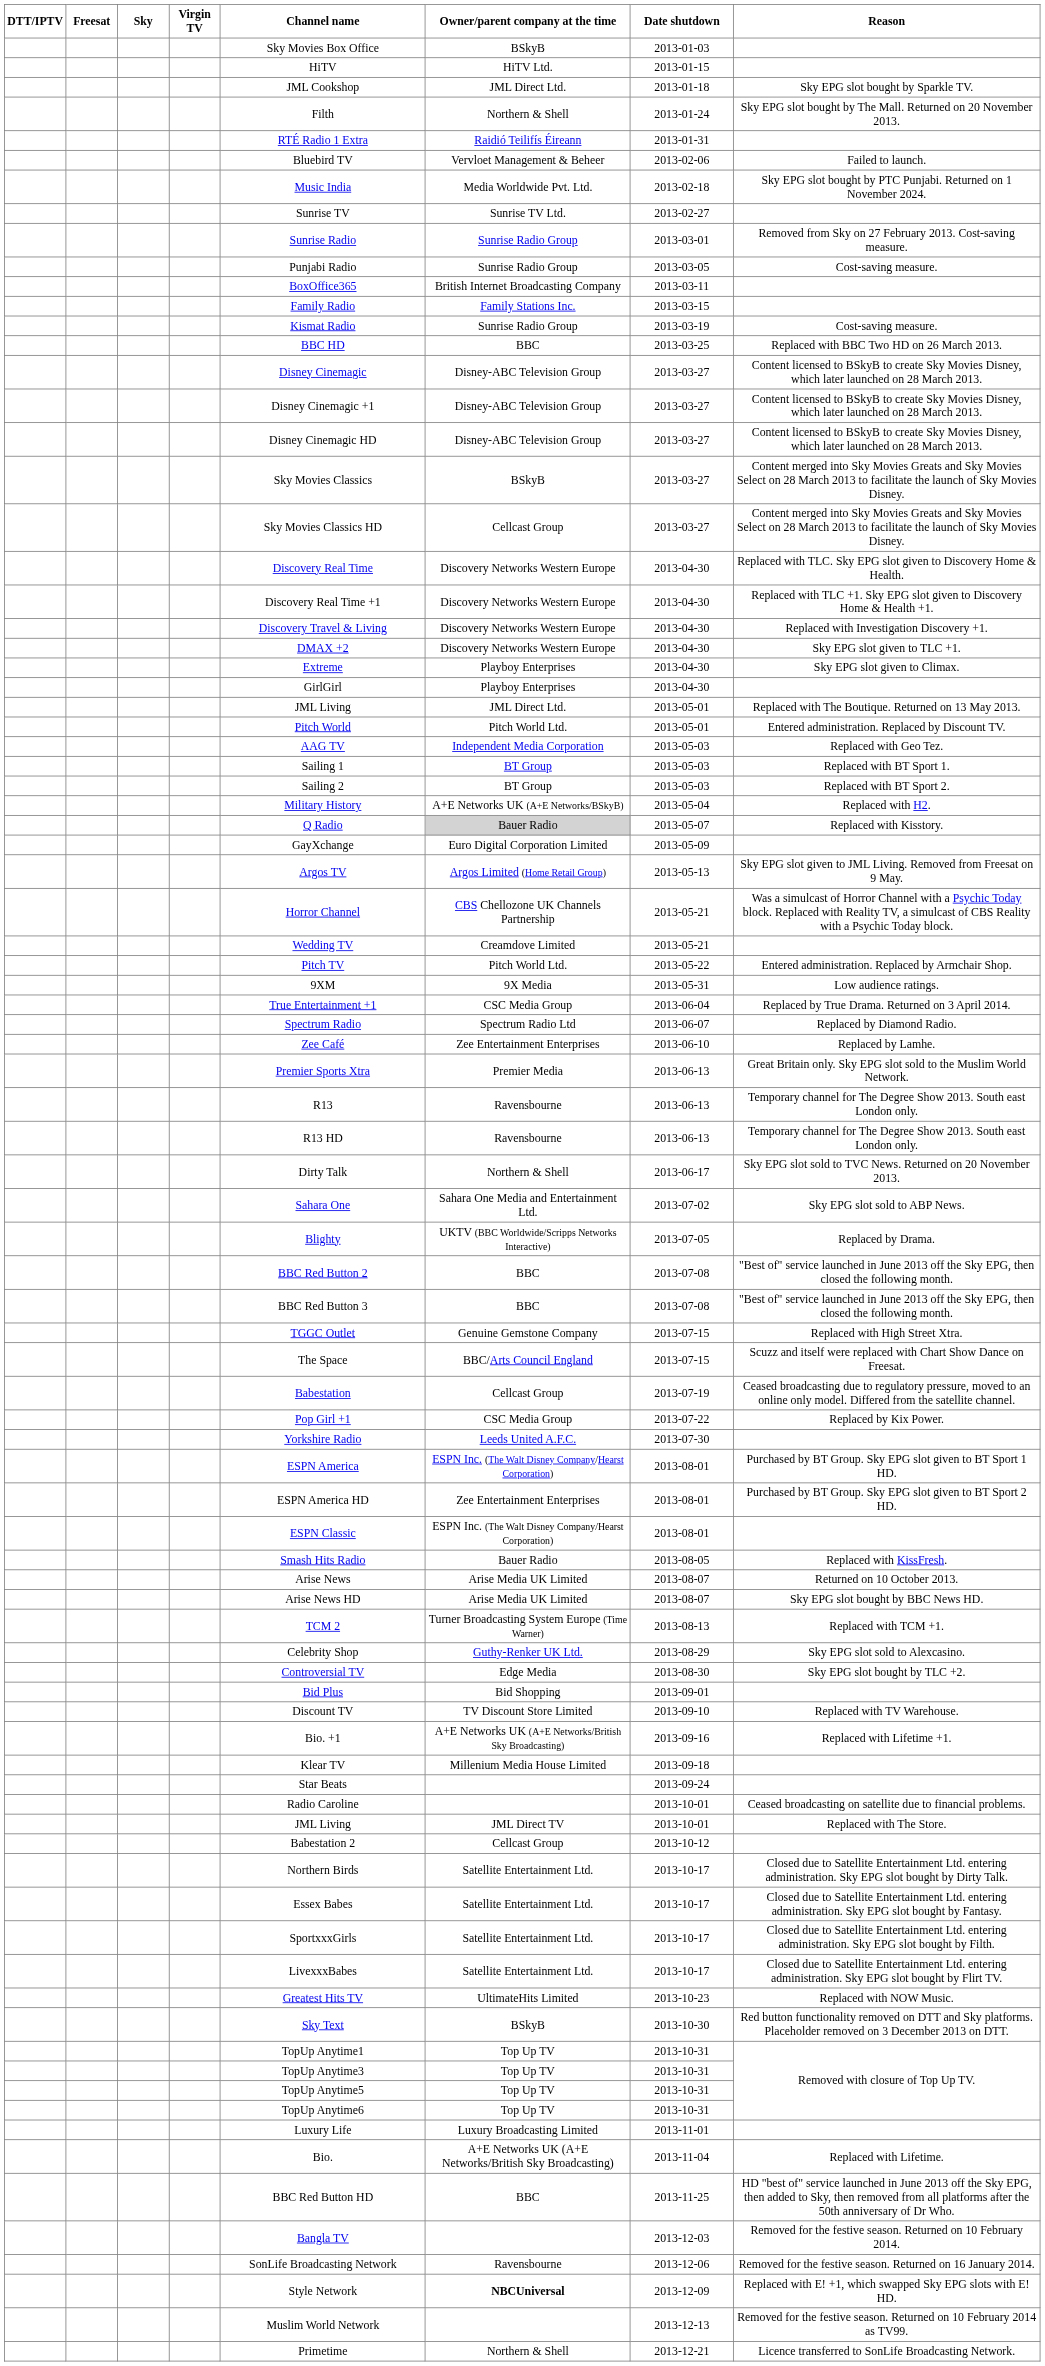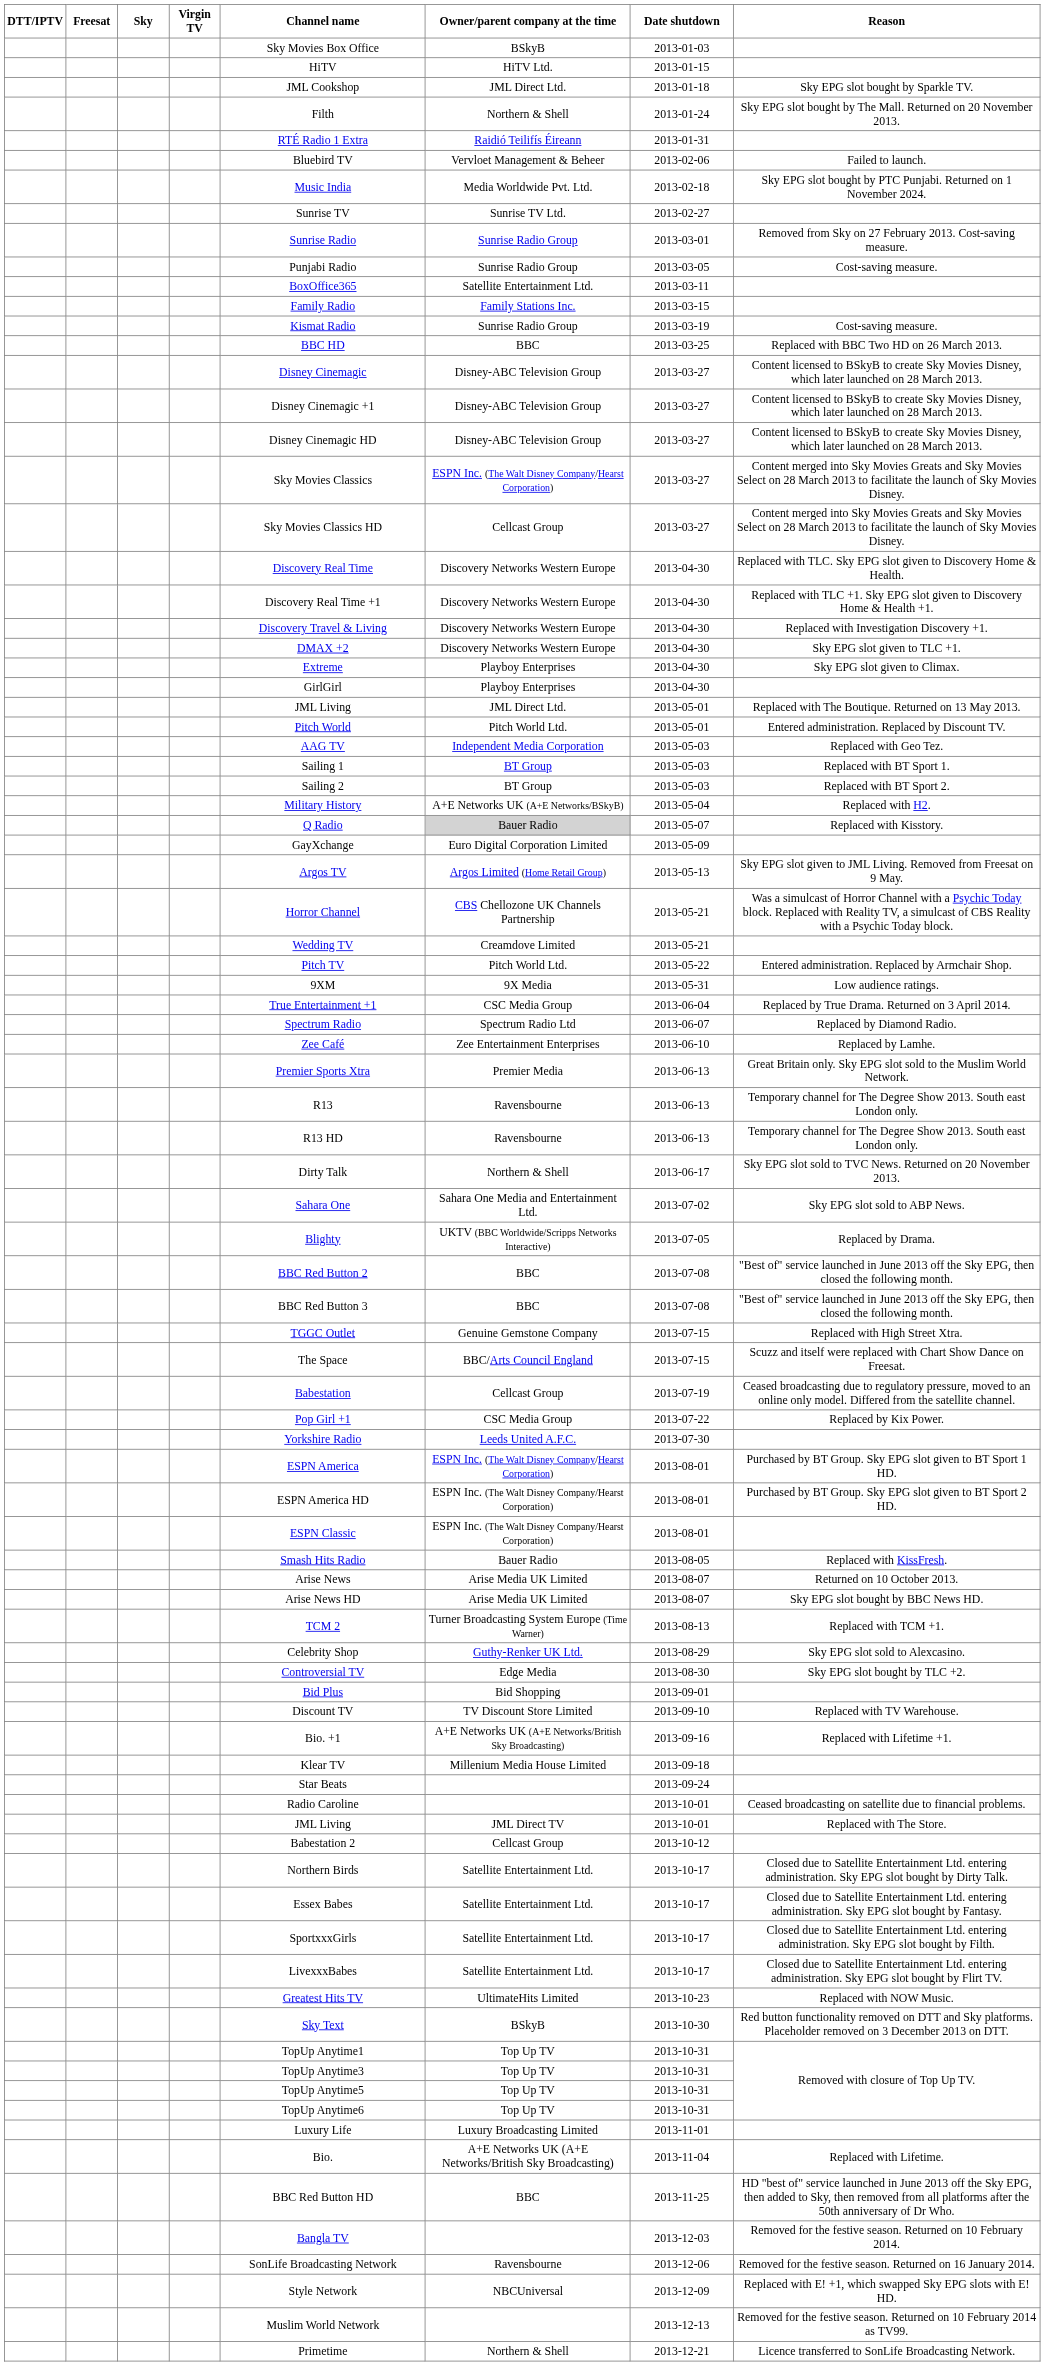(528, 286) British Internet Broadcasting Company -> (528, 286) Satellite Entertainment Ltd.
(528, 480) BSkyB -> (528, 480) ESPN Inc. (The Walt Disney Company/Hearst Corporation)
(528, 1499) Zee Entertainment Enterprises -> (528, 1499) ESPN Inc. (The Walt Disney Company/Hearst Corporation)
(528, 2291) bold -> (528, 2291) normal
